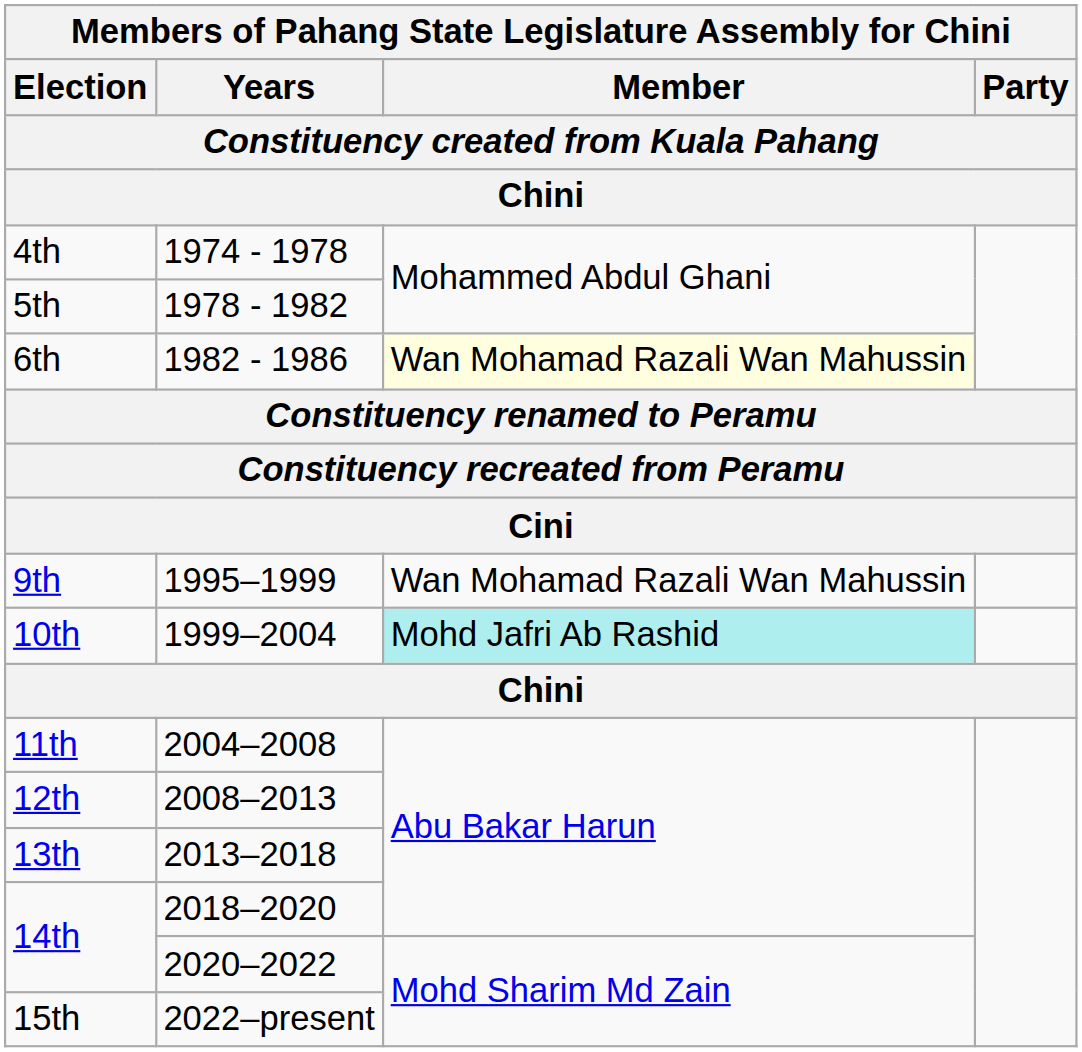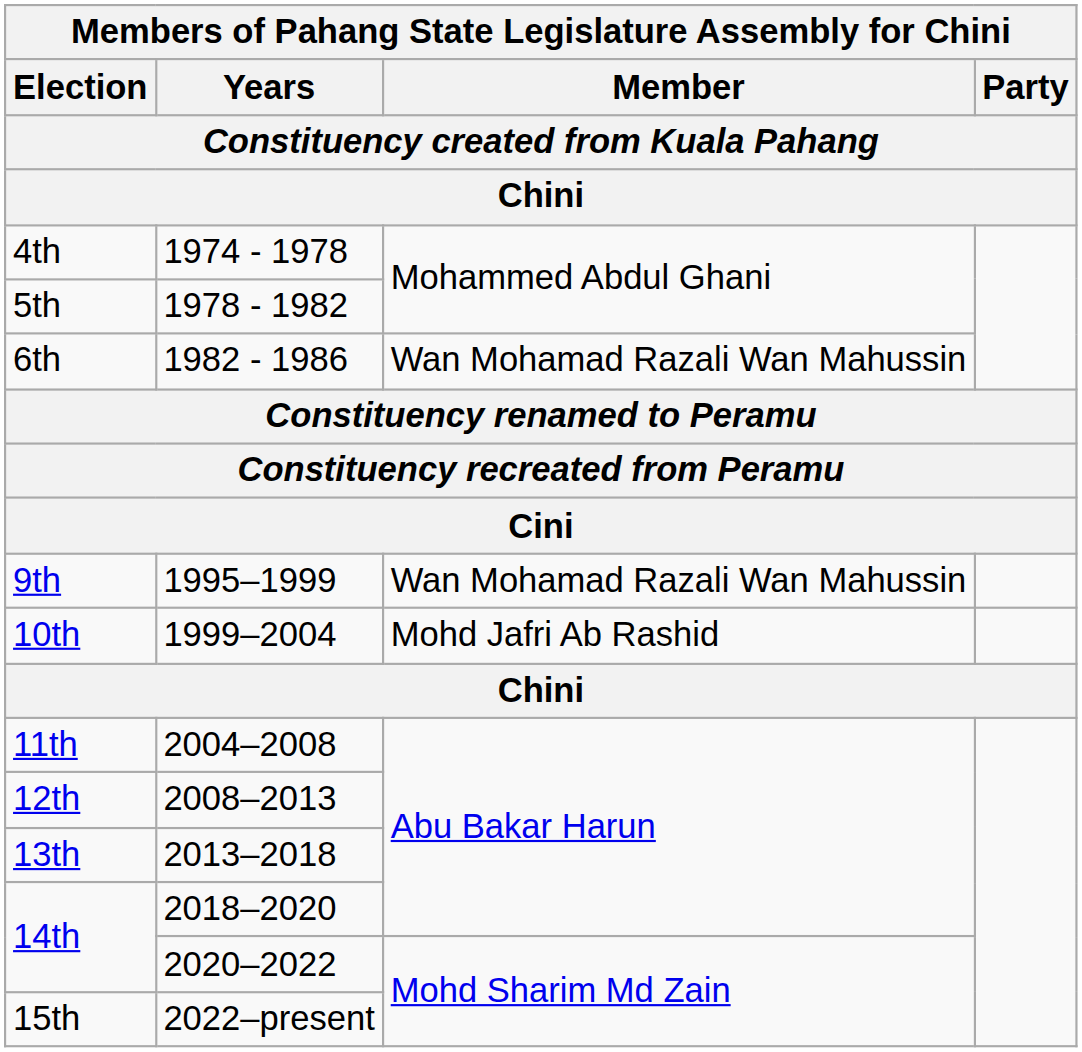(679, 360) lightyellow background -> (679, 360) no background
(555, 634) paleturquoise background -> (555, 634) no background
